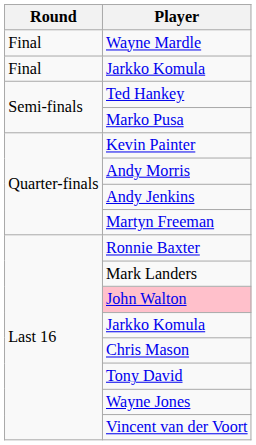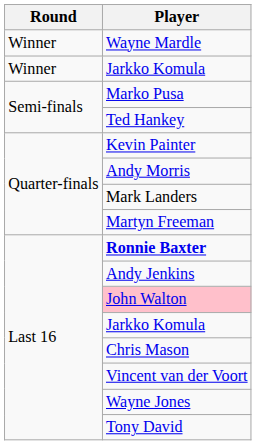(25, 42) Final -> (32, 42) Winner
(25, 68) Final -> (32, 68) Winner
(145, 94) Ted Hankey -> (145, 94) Marko Pusa
(145, 119) Marko Pusa -> (145, 119) Ted Hankey
(150, 196) Andy Jenkins -> (152, 196) Mark Landers
(153, 247) normal -> (156, 247) bold
(152, 273) Mark Landers -> (150, 273) Andy Jenkins
(144, 376) Tony David -> (177, 376) Vincent van der Voort
(177, 427) Vincent van der Voort -> (144, 427) Tony David
